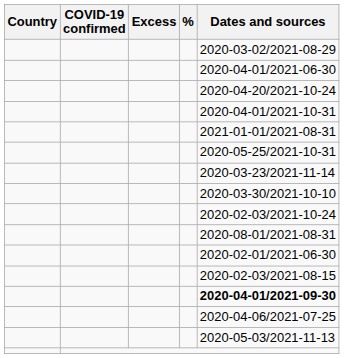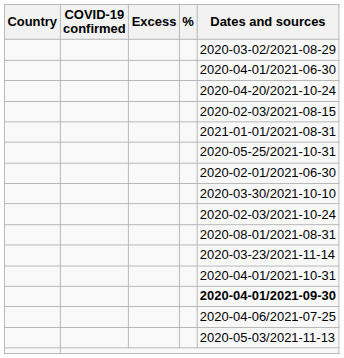(268, 111) 2020-04-01/2021-10-31 -> (268, 111) 2020-02-03/2021-08-15
(267, 173) 2020-03-23/2021-11-14 -> (268, 173) 2020-02-01/2021-06-30
(268, 255) 2020-02-01/2021-06-30 -> (267, 255) 2020-03-23/2021-11-14
(268, 276) 2020-02-03/2021-08-15 -> (268, 276) 2020-04-01/2021-10-31
